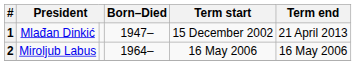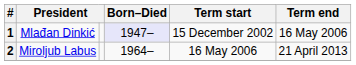(137, 32) no background -> (137, 32) lavender background
(313, 32) 21 April 2013 -> (313, 32) 16 May 2006
(313, 51) 16 May 2006 -> (313, 51) 21 April 2013
